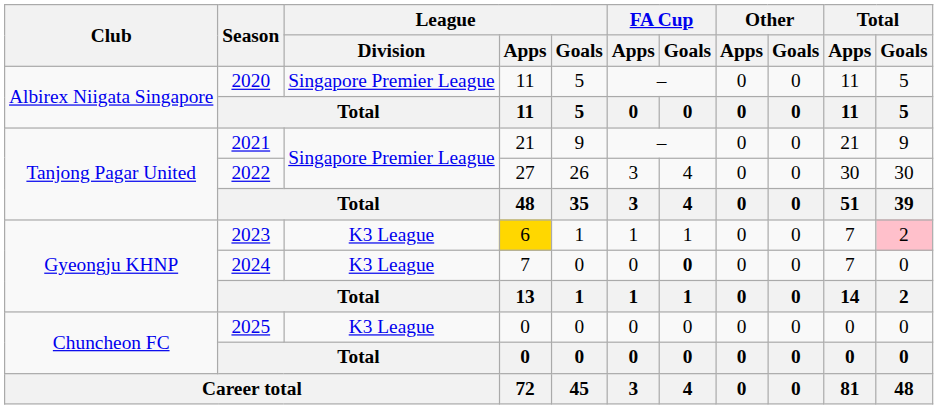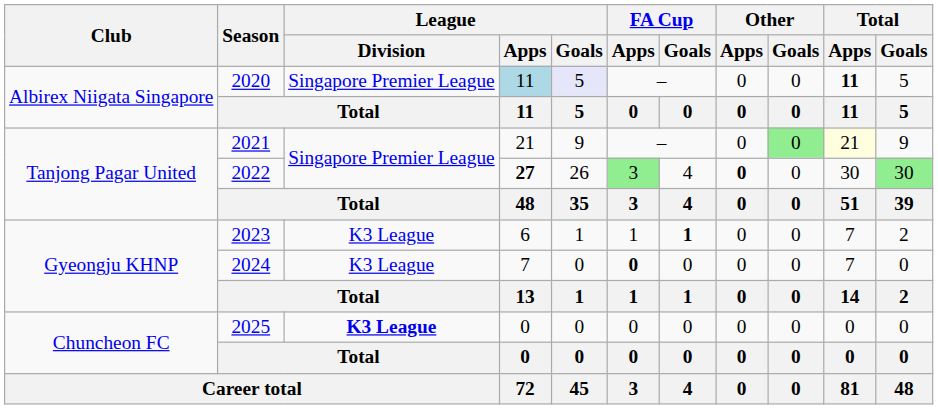(525, 81) no background -> (525, 81) lightblue background
(579, 81) no background -> (579, 81) lavender background
(850, 81) normal -> (850, 81) bold
(796, 142) no background -> (796, 142) lightgreen background
(850, 142) no background -> (850, 142) lightyellow background
(525, 173) normal -> (525, 173) bold
(633, 173) no background -> (633, 173) lightgreen background
(742, 173) normal -> (742, 173) bold
(904, 173) no background -> (904, 173) lightgreen background
(525, 234) gold background -> (525, 234) no background
(687, 234) normal -> (687, 234) bold
(904, 234) pink background -> (904, 234) no background
(633, 265) normal -> (633, 265) bold
(687, 265) bold -> (687, 265) normal
(391, 326) normal -> (391, 326) bold
